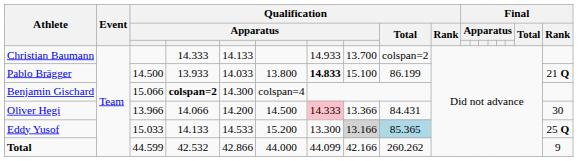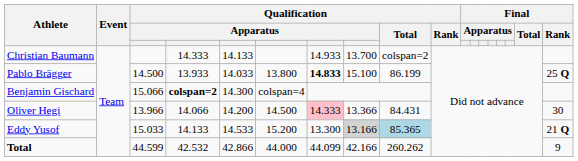(558, 73) 21 Q -> (558, 73) 25 Q
(558, 129) 25 Q -> (558, 129) 21 Q
